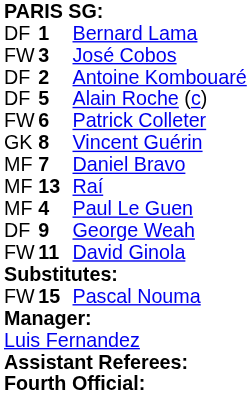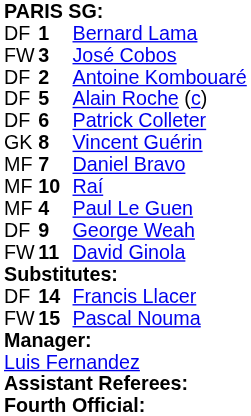(19, 121) FW -> (17, 121) DF
(49, 186) 13 -> (49, 186) 10
+ row: (134, 296)
